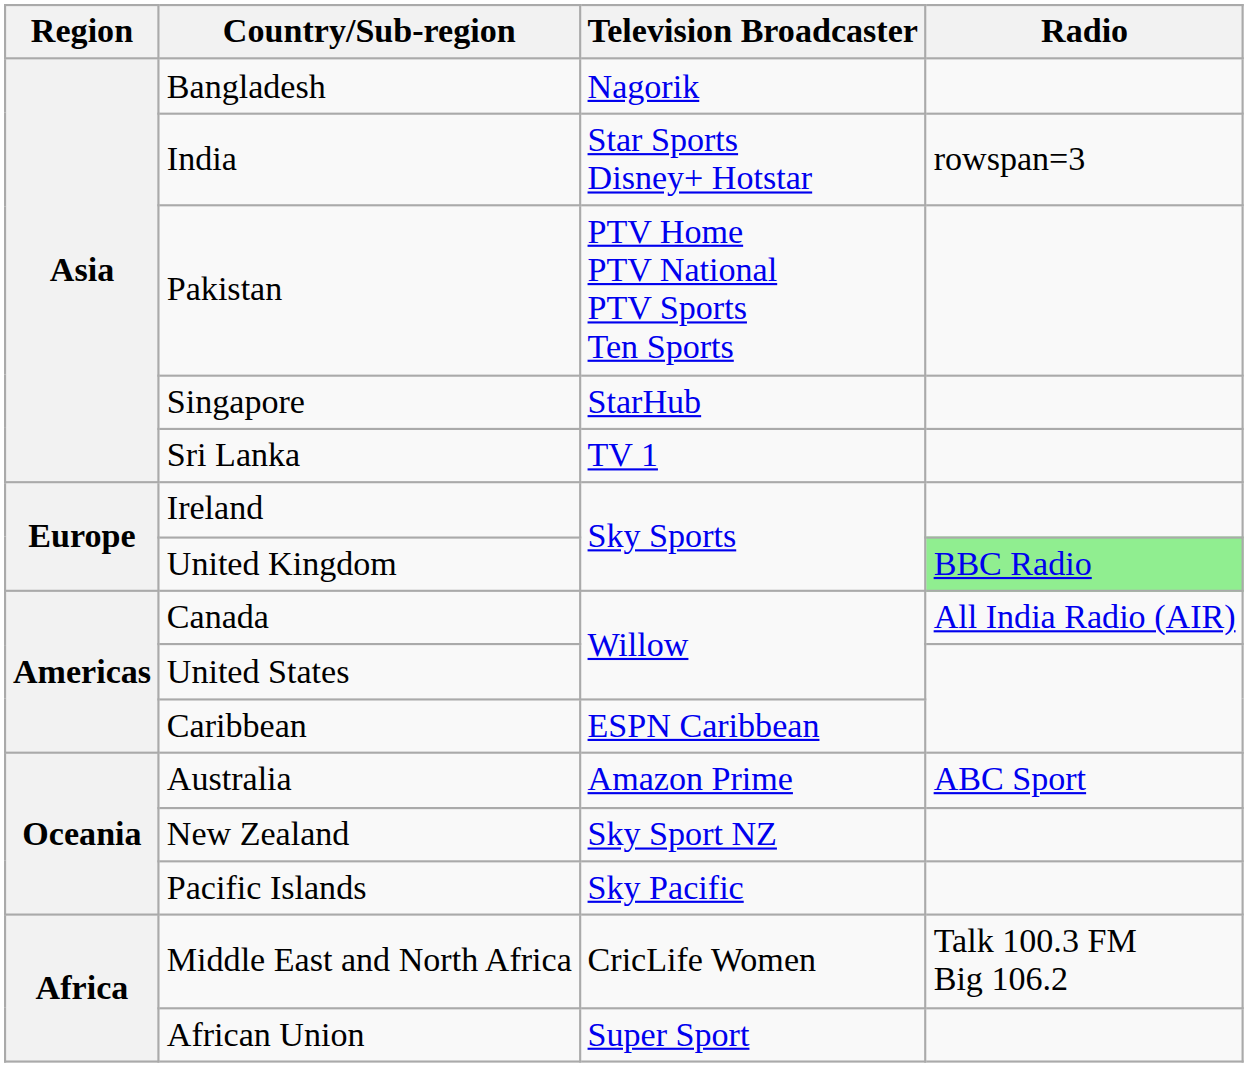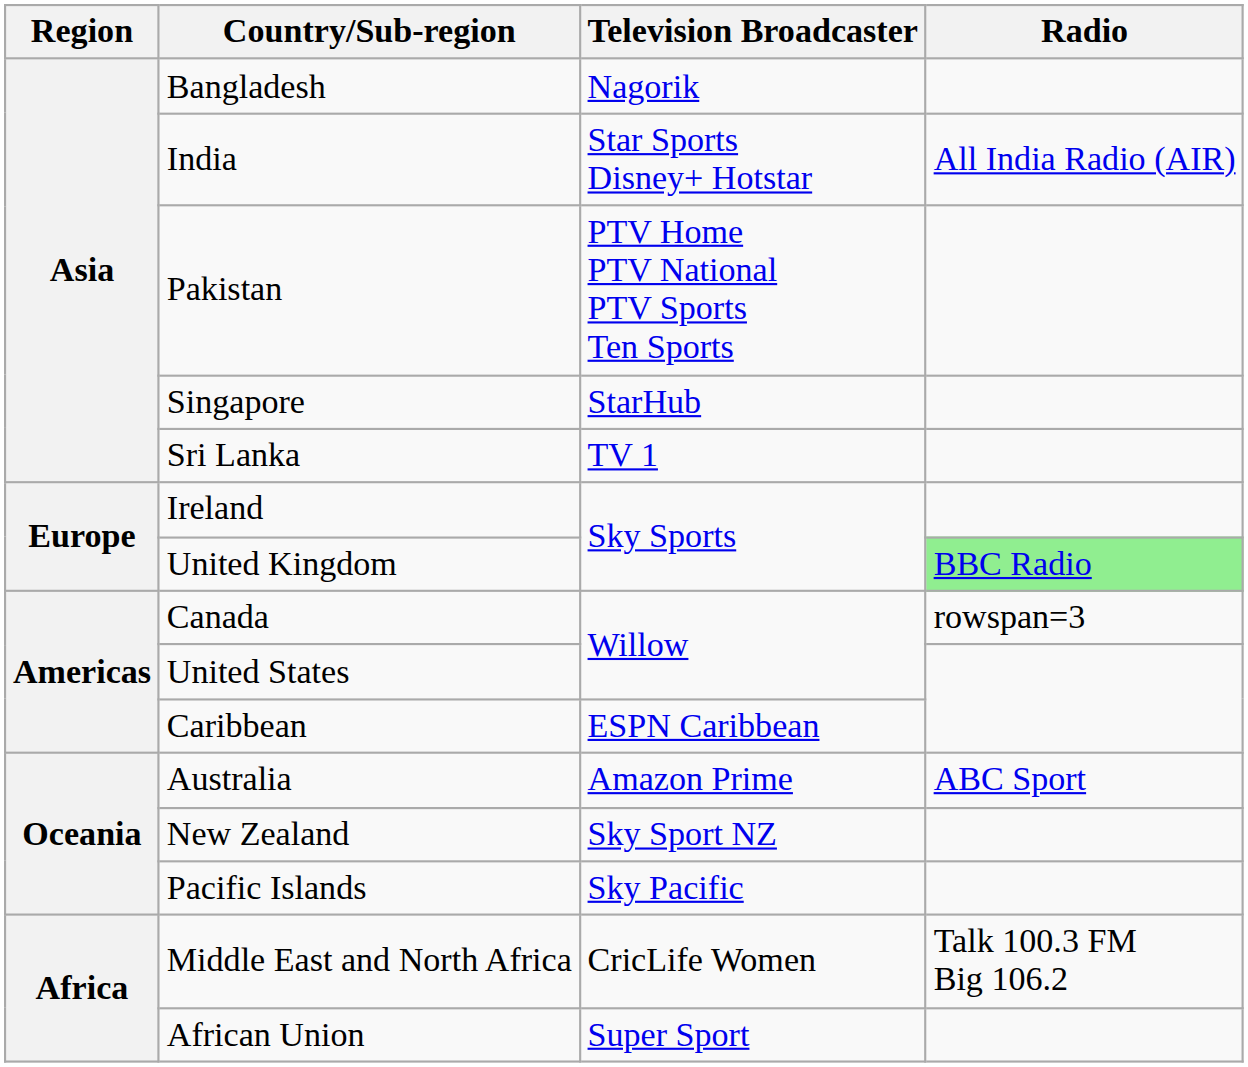(1010, 158) rowspan=3 -> (1085, 158) All India Radio (AIR)
(1085, 617) All India Radio (AIR) -> (1010, 617) rowspan=3
